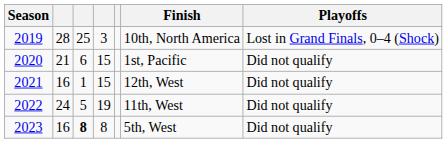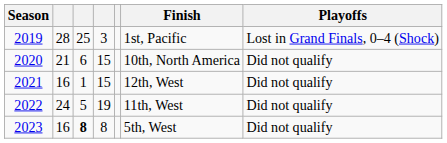(182, 37) 10th, North America -> (155, 37) 1st, Pacific
(155, 60) 1st, Pacific -> (182, 60) 10th, North America
